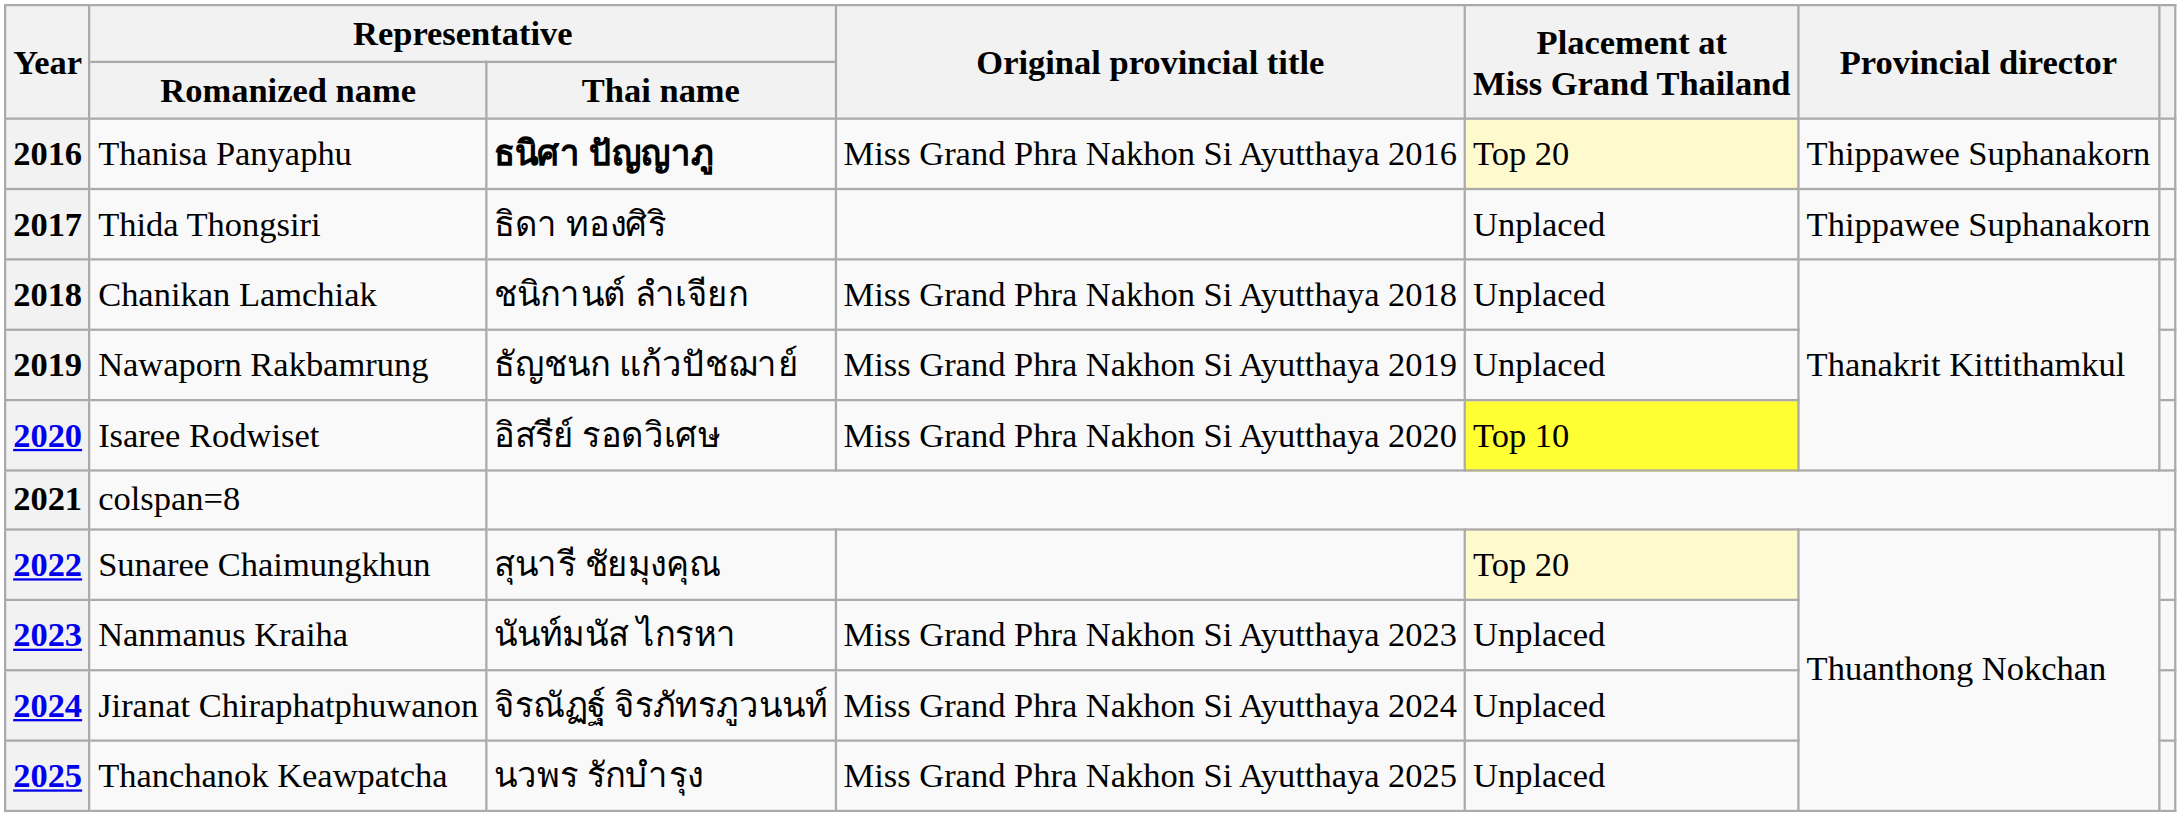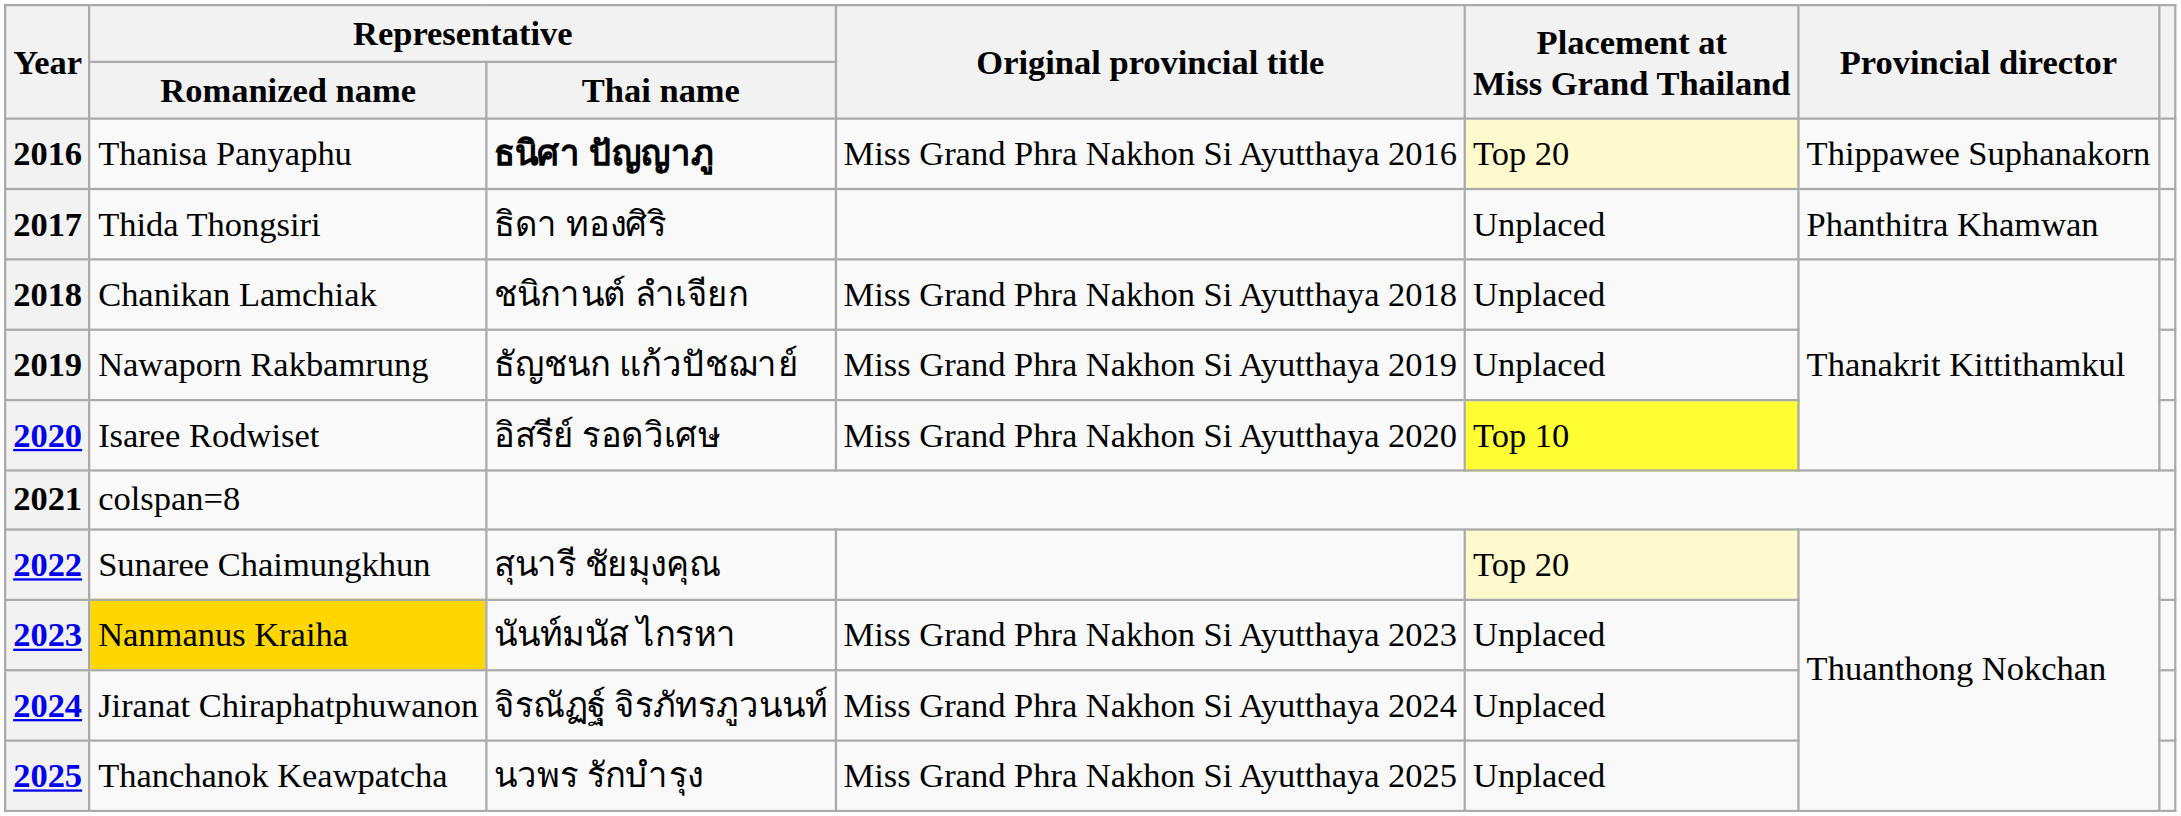(1978, 224) Thippawee Suphanakorn -> (1953, 224) Phanthitra Khamwan
(223, 633) no background -> (223, 633) gold background
